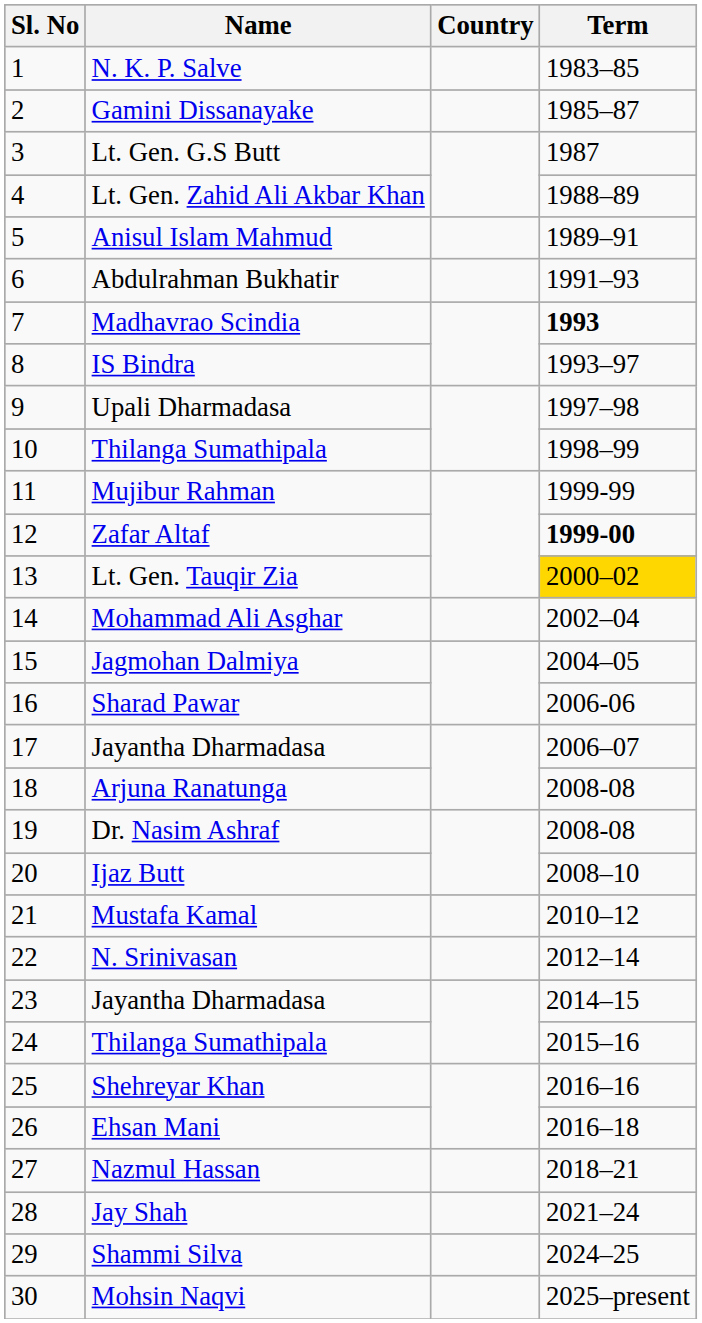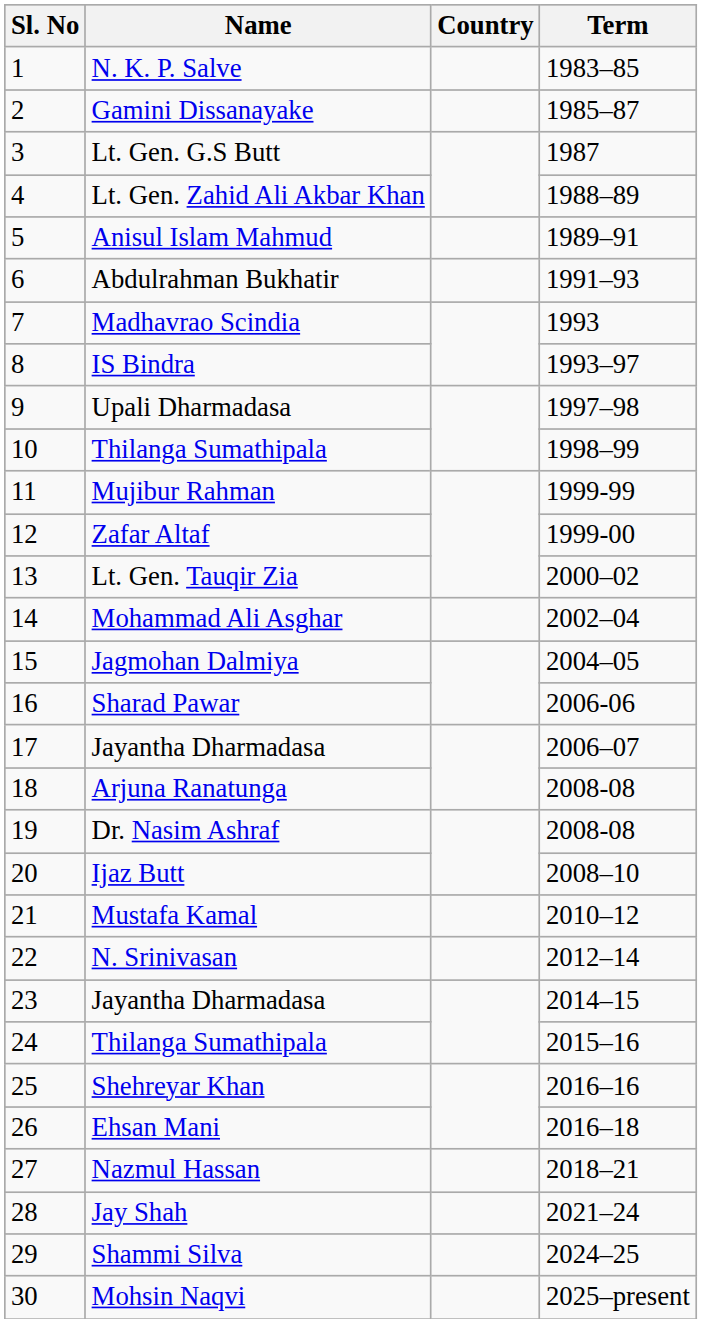(573, 322) bold -> (573, 322) normal
(590, 534) bold -> (590, 534) normal
(593, 576) gold background -> (593, 576) no background
